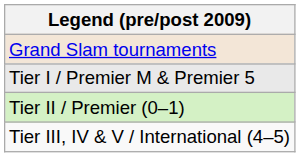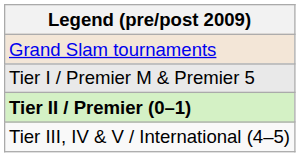(97, 108) normal -> (100, 108) bold
